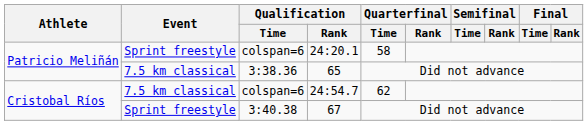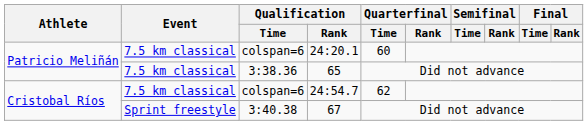(180, 52) Sprint freestyle -> (180, 52) 7.5 km classical
(384, 52) 58 -> (384, 52) 60
